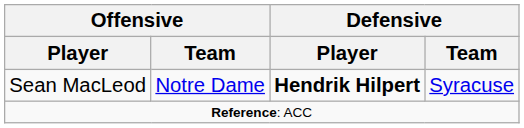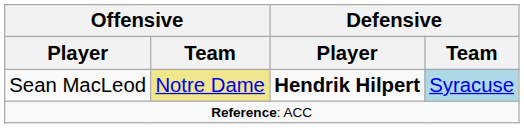(210, 85) no background -> (210, 85) khaki background
(472, 85) no background -> (472, 85) lightblue background
